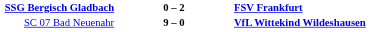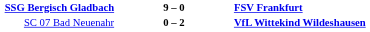(174, 8) 0 – 2 -> (174, 8) 9 – 0
(174, 22) 9 – 0 -> (174, 22) 0 – 2
